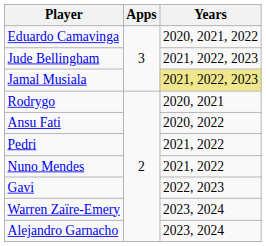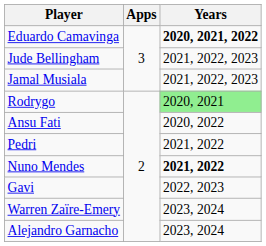(210, 36) normal -> (210, 36) bold
(210, 79) khaki background -> (210, 79) no background
(193, 101) no background -> (193, 101) lightgreen background
(193, 166) normal -> (193, 166) bold
